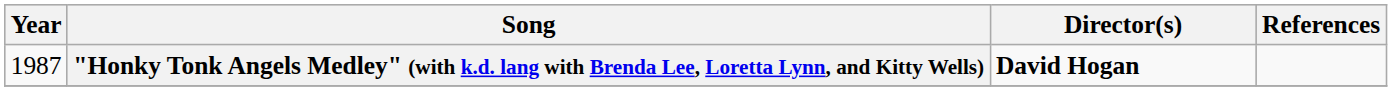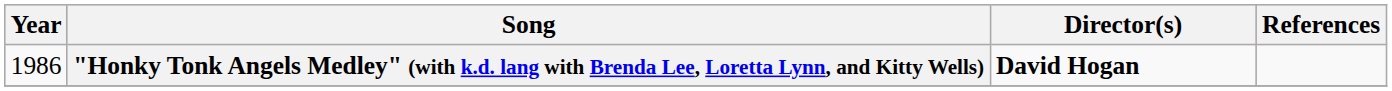(36, 65) 1987 -> (36, 65) 1986
